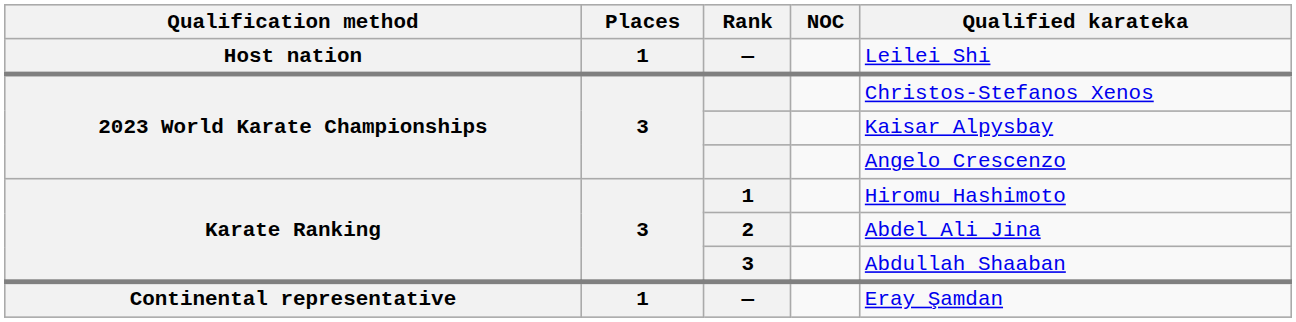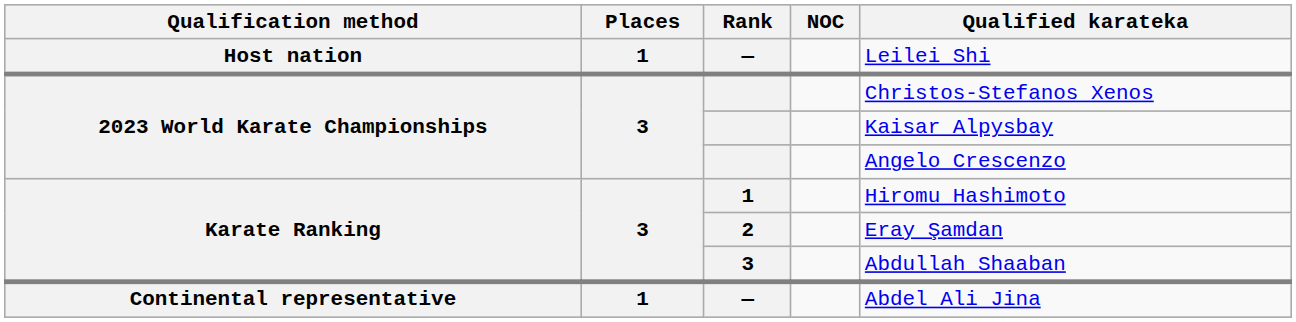(953, 230) Abdel Ali Jina -> (934, 230) Eray Şamdan
(934, 300) Eray Şamdan -> (953, 300) Abdel Ali Jina
